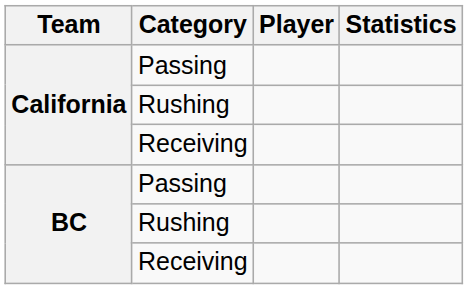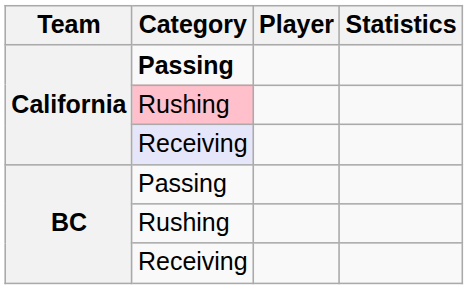(182, 64) normal -> (186, 64) bold
(184, 104) no background -> (184, 104) pink background
(193, 144) no background -> (193, 144) lavender background
